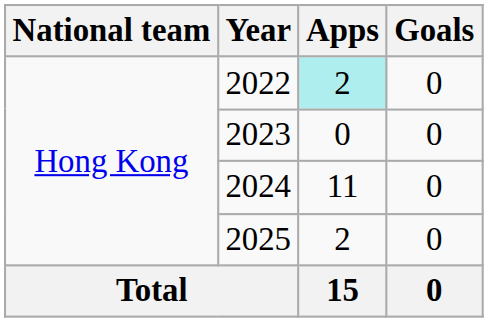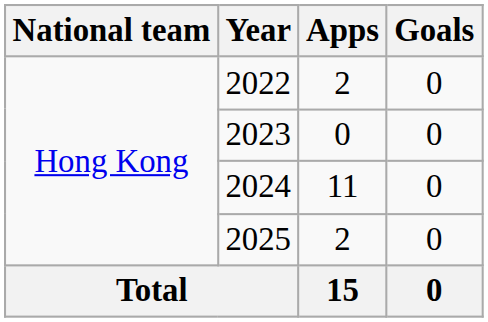(343, 82) paleturquoise background -> (343, 82) no background
